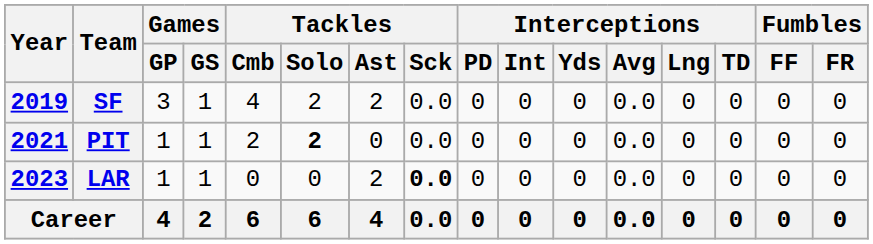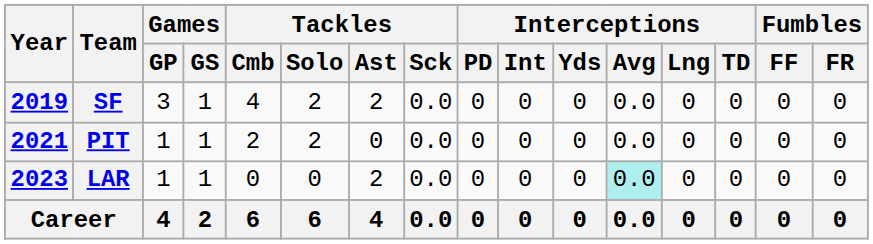(315, 141) bold -> (315, 141) normal
(431, 180) bold -> (431, 180) normal
(634, 180) no background -> (634, 180) paleturquoise background
